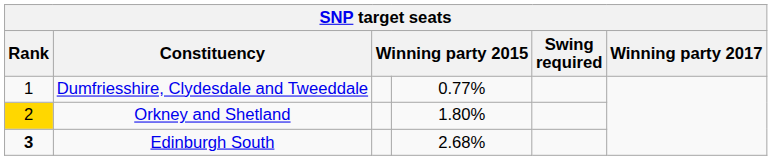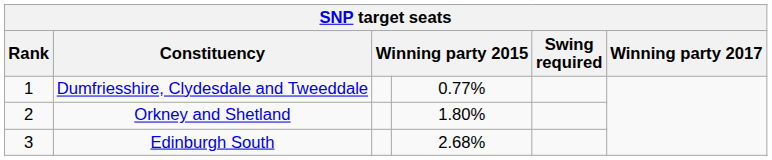(29, 115) gold background -> (29, 115) no background
(29, 141) bold -> (29, 141) normal
